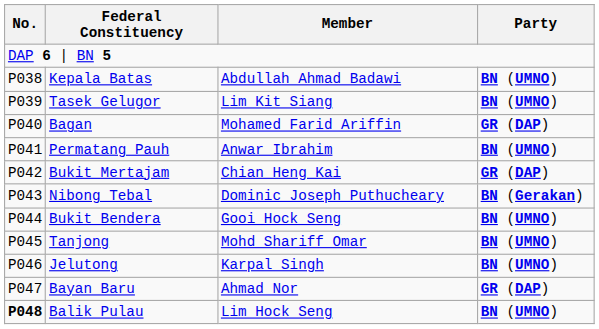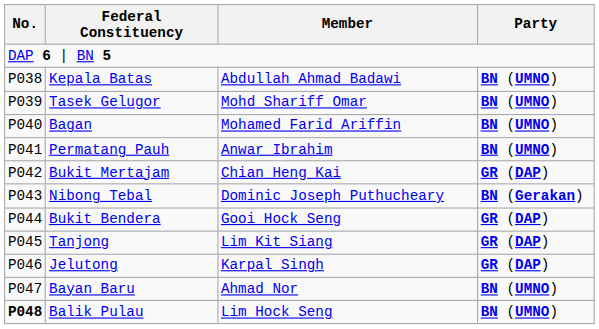(277, 103) Lim Kit Siang -> (294, 103) Mohd Shariff Omar
(515, 126) GR (DAP) -> (519, 126) BN (UMNO)
(519, 219) BN (UMNO) -> (515, 219) GR (DAP)
(294, 242) Mohd Shariff Omar -> (277, 242) Lim Kit Siang
(519, 242) BN (UMNO) -> (515, 242) GR (DAP)
(519, 266) BN (UMNO) -> (515, 266) GR (DAP)
(515, 289) GR (DAP) -> (519, 289) BN (UMNO)
